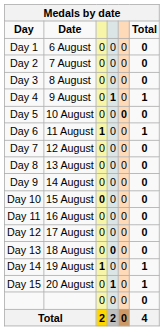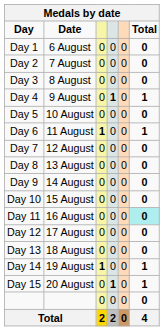(124, 114) bold -> (124, 114) normal
(102, 199) bold -> (102, 199) normal
(145, 216) no background -> (145, 216) paleturquoise background
(113, 250) bold -> (113, 250) normal
